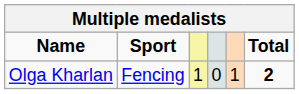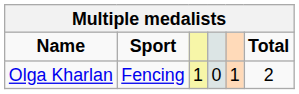(269, 74) bold -> (269, 74) normal
